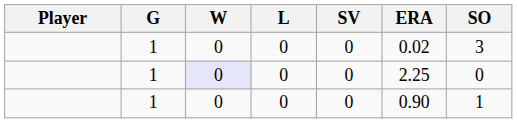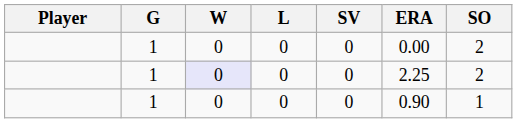(414, 46) 0.02 -> (414, 46) 0.00
(479, 46) 3 -> (479, 46) 2
(479, 74) 0 -> (479, 74) 2
